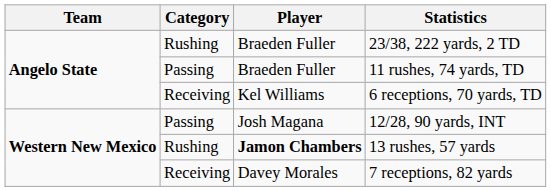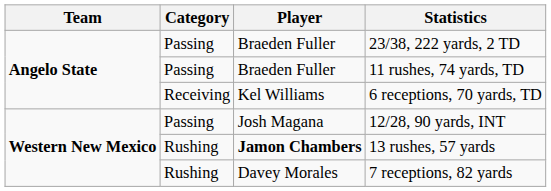(191, 43) Rushing -> (189, 43) Passing
(197, 173) Receiving -> (191, 173) Rushing
